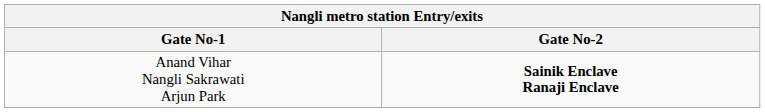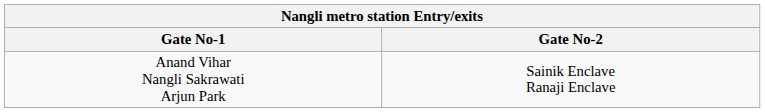(571, 79) bold -> (571, 79) normal
